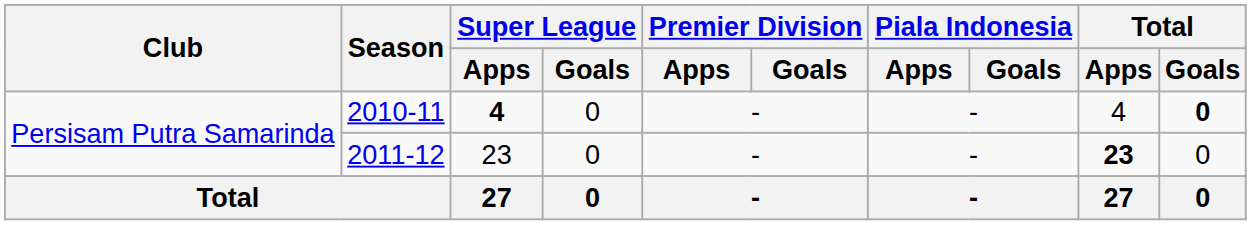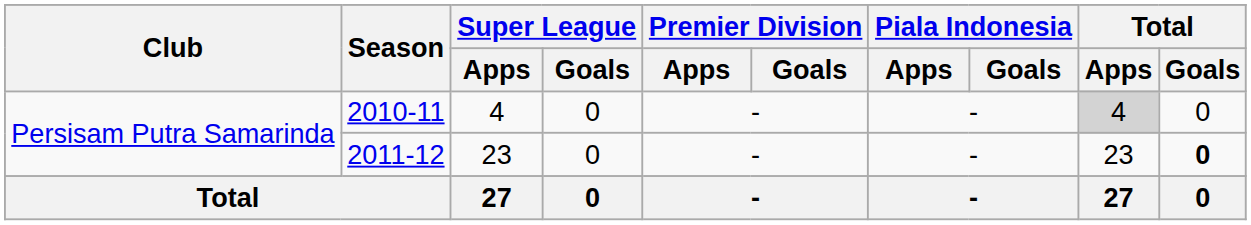(497, 112) bold -> (497, 112) normal
(1119, 112) no background -> (1119, 112) lightgrey background
(1203, 112) bold -> (1203, 112) normal
(1119, 155) bold -> (1119, 155) normal
(1203, 155) normal -> (1203, 155) bold
